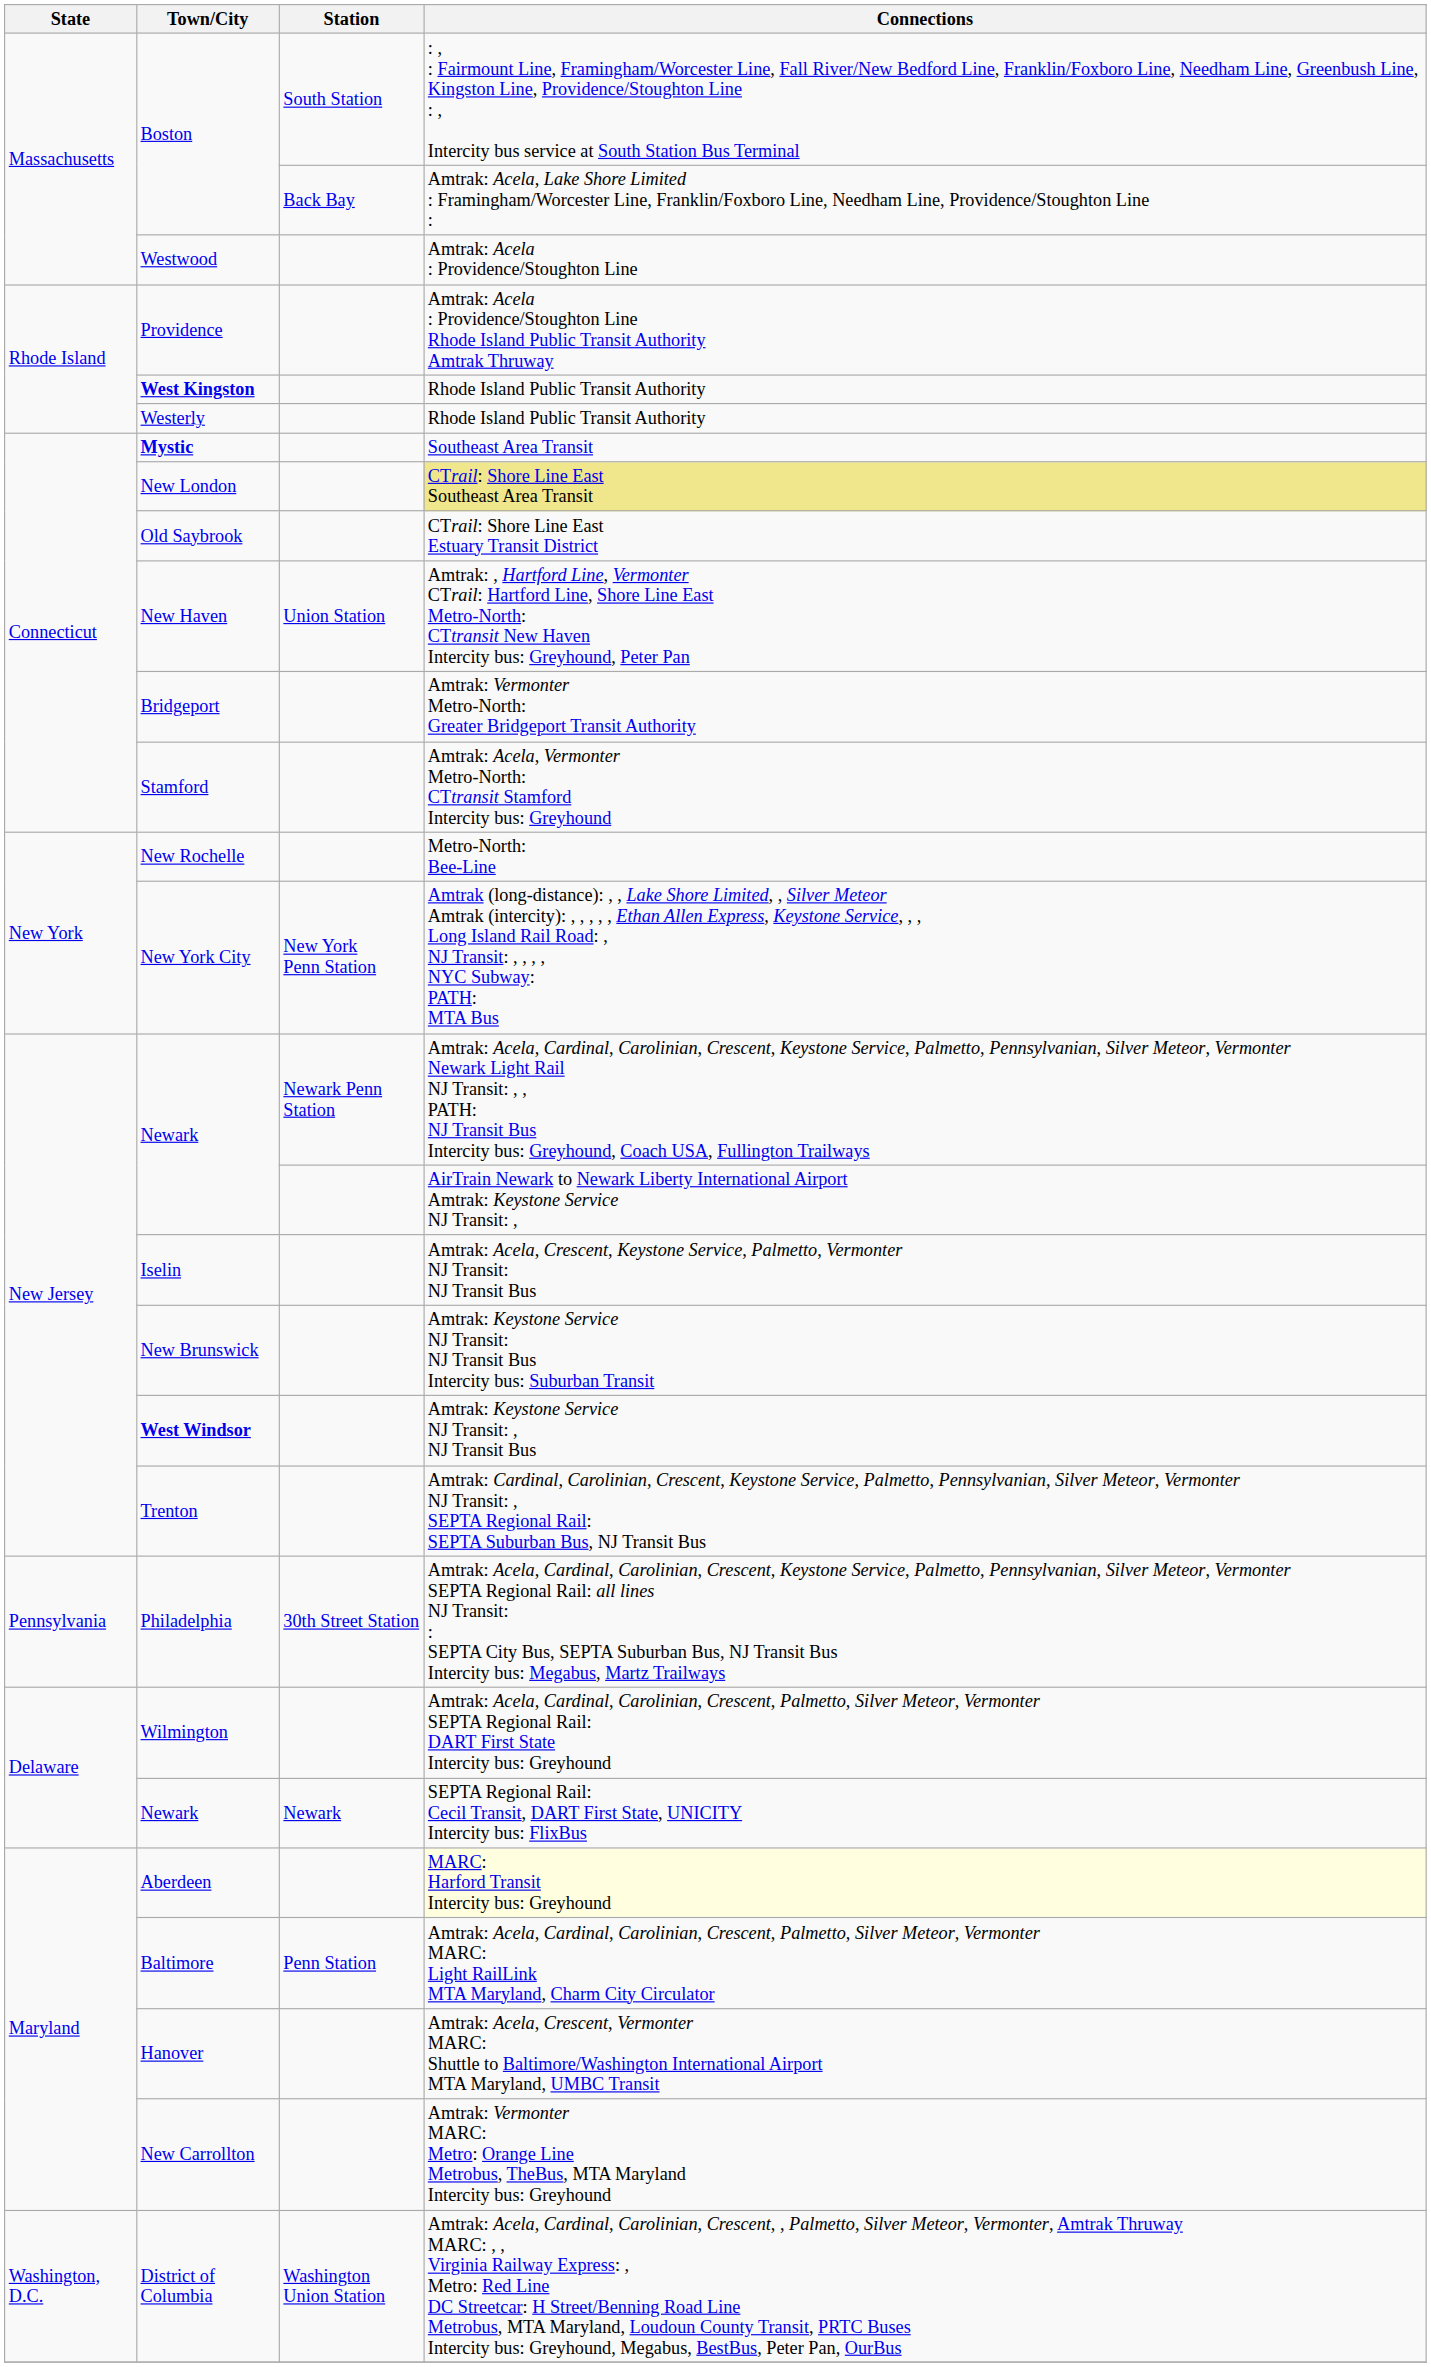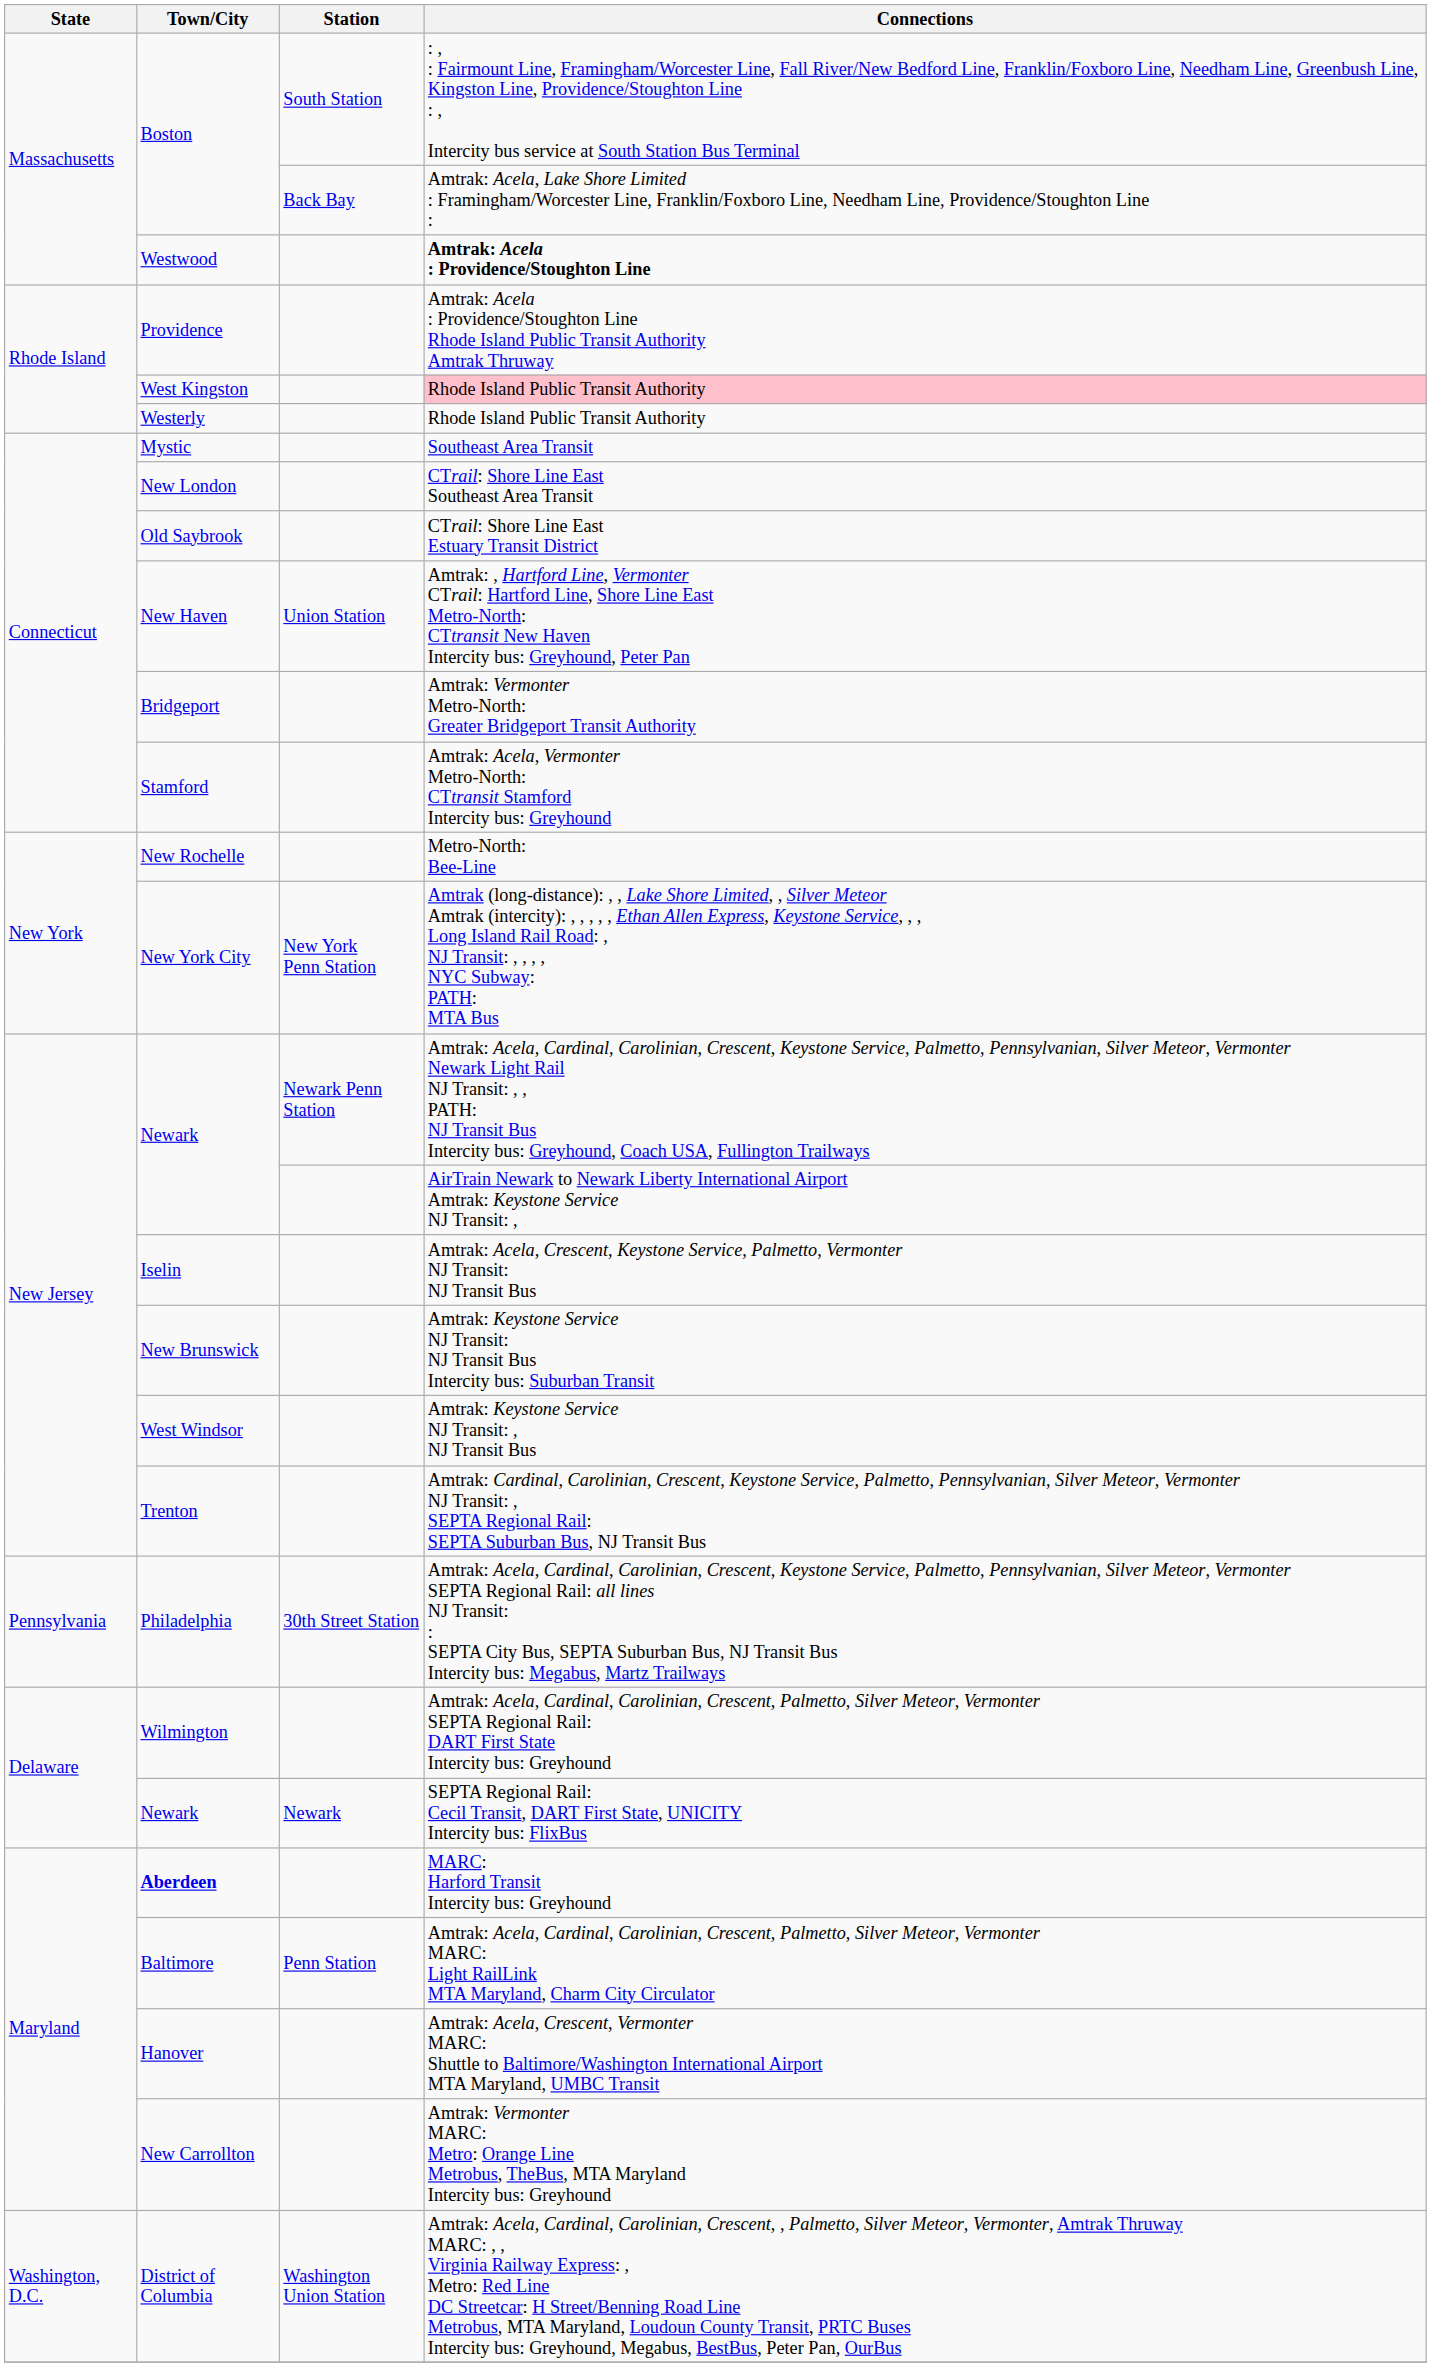(533, 259) normal -> (539, 259) bold
(198, 389) bold -> (194, 389) normal
(567, 389) no background -> (567, 389) pink background
(167, 447) bold -> (166, 447) normal
(516, 486) khaki background -> (516, 486) no background
(196, 1430) bold -> (192, 1430) normal
(176, 1882) normal -> (179, 1882) bold
(520, 1882) lightyellow background -> (520, 1882) no background
